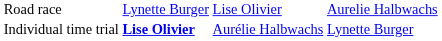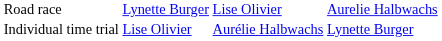(159, 29) bold -> (157, 29) normal
